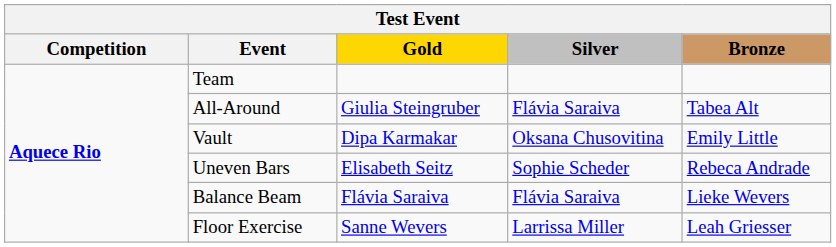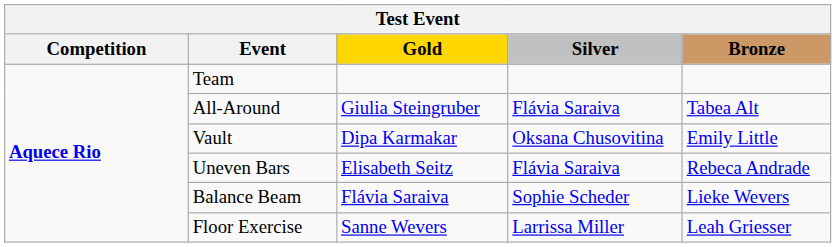(571, 167) Sophie Scheder -> (566, 167) Flávia Saraiva
(566, 197) Flávia Saraiva -> (571, 197) Sophie Scheder
